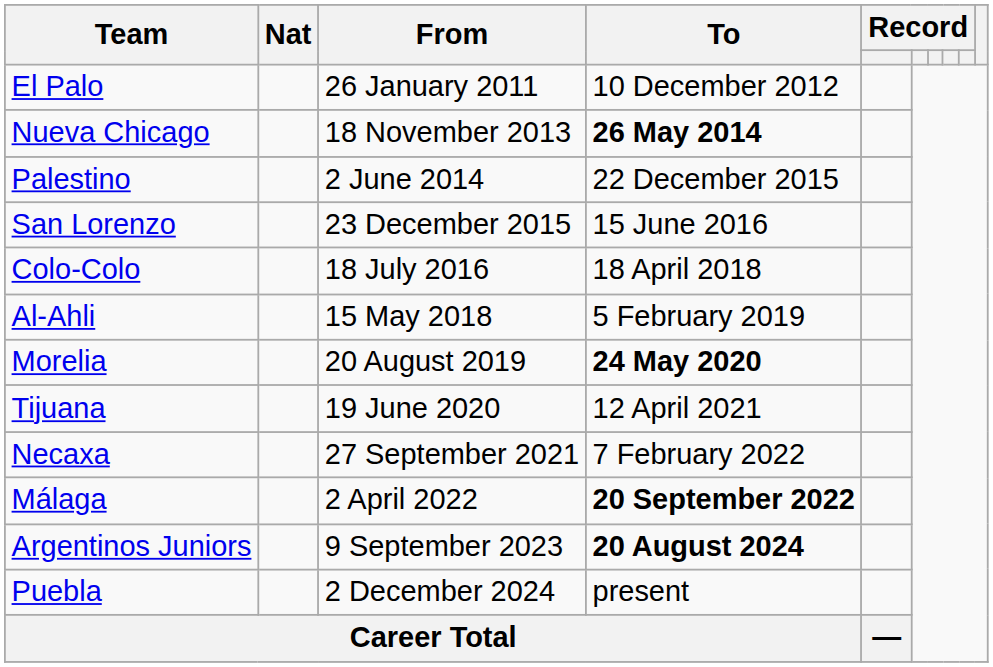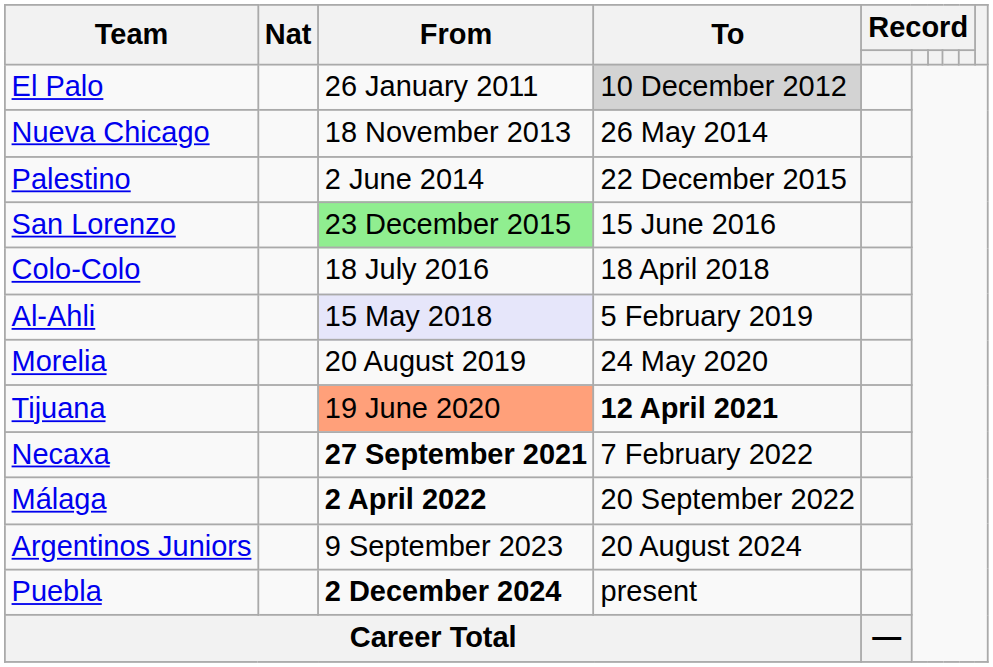(716, 86) no background -> (724, 86) lightgrey background
(677, 132) bold -> (684, 132) normal
(448, 224) no background -> (448, 224) lightgreen background
(409, 316) no background -> (409, 316) lavender background
(677, 362) bold -> (684, 362) normal
(413, 408) no background -> (413, 408) lightsalmon background
(677, 408) normal -> (689, 408) bold
(452, 454) normal -> (456, 454) bold
(401, 500) normal -> (406, 500) bold
(724, 500) bold -> (728, 500) normal
(698, 546) bold -> (701, 546) normal
(440, 591) normal -> (443, 591) bold
